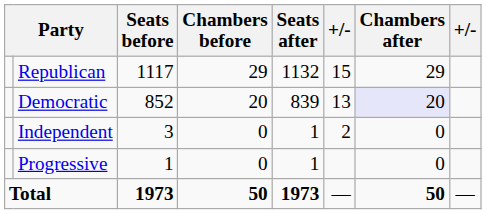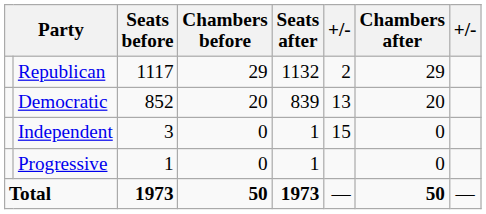(341, 71) 15 -> (346, 71) 2
(435, 102) lavender background -> (435, 102) no background
(346, 132) 2 -> (341, 132) 15
